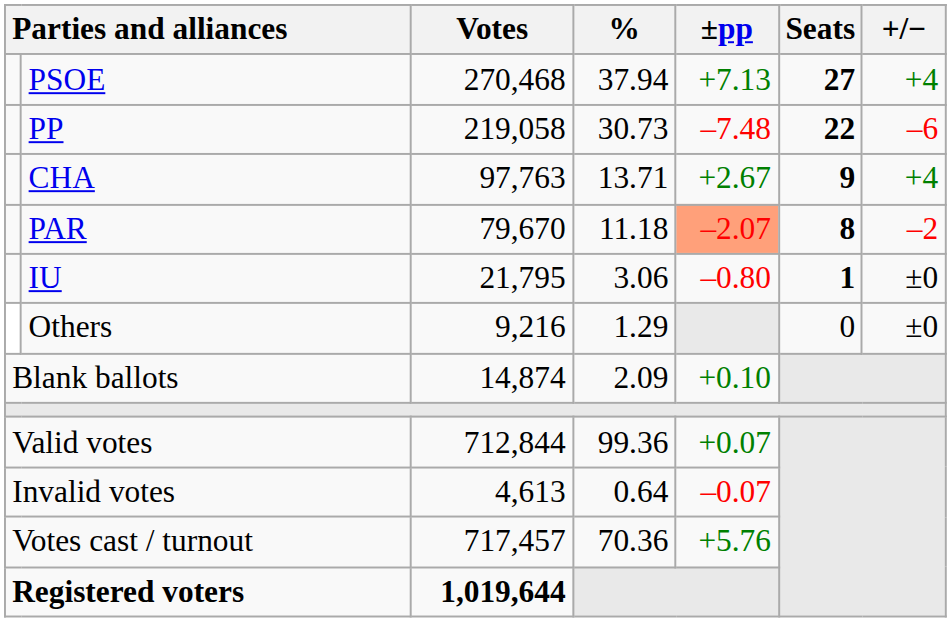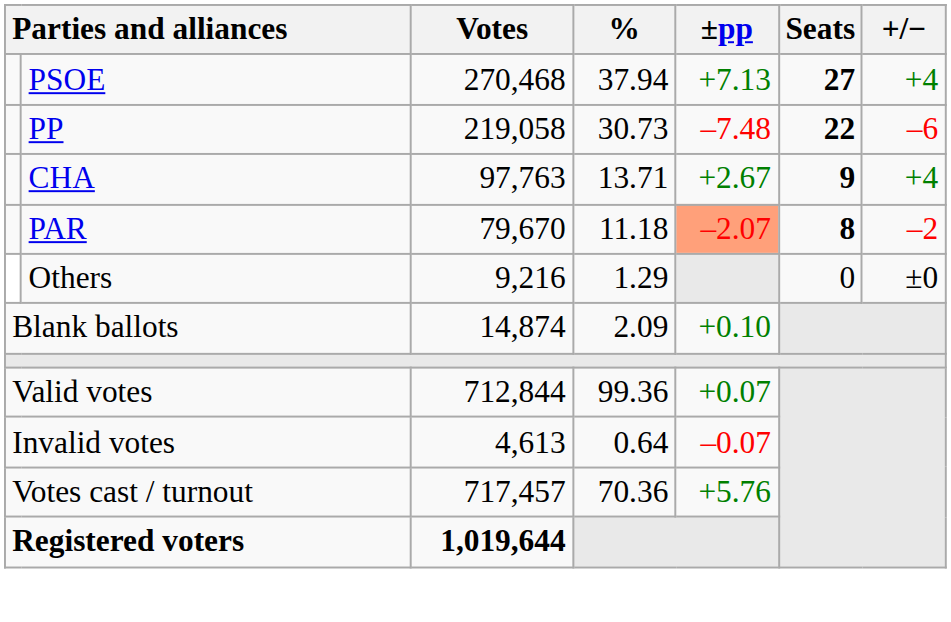- row: (45, 278)
